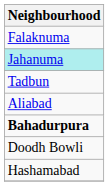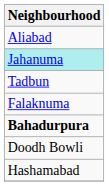(39, 37) Falaknuma -> (30, 37) Aliabad
(30, 103) Aliabad -> (39, 103) Falaknuma
